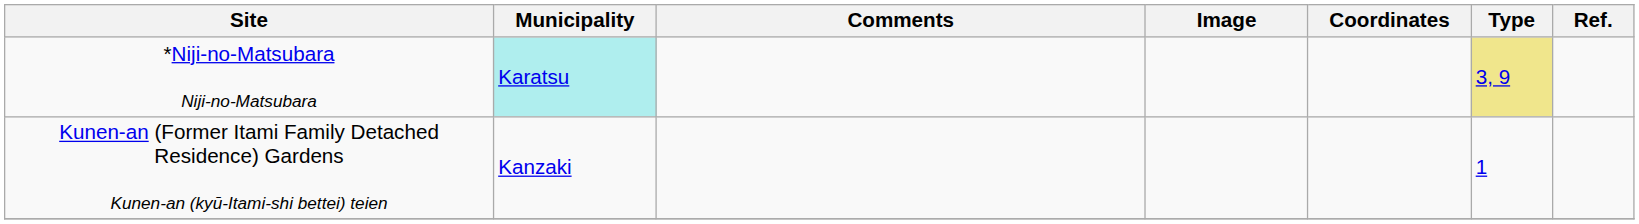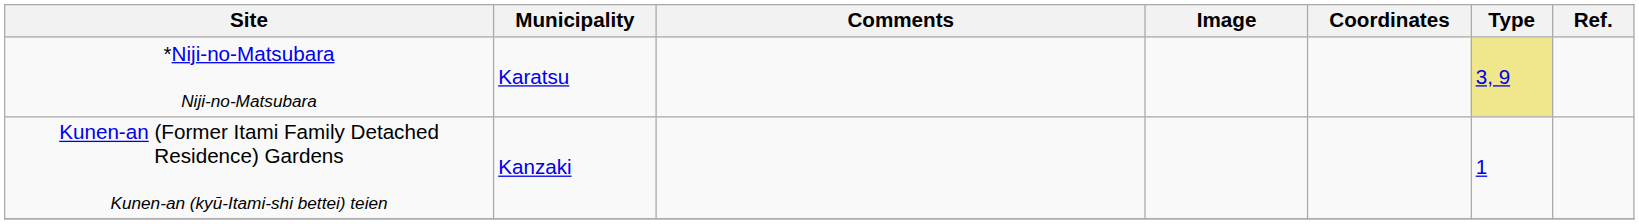(534, 76) paleturquoise background -> (534, 76) no background
